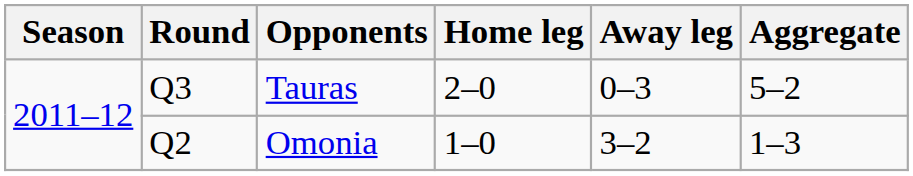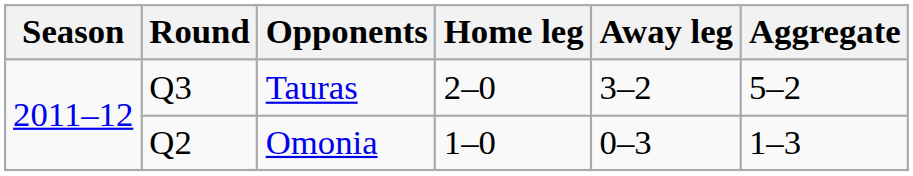(626, 87) 0–3 -> (626, 87) 3–2
(626, 142) 3–2 -> (626, 142) 0–3
